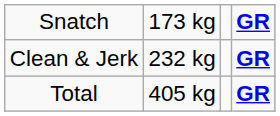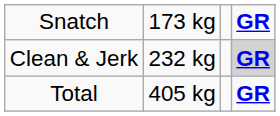(253, 57) no background -> (253, 57) lightgrey background
